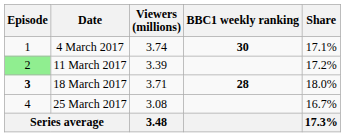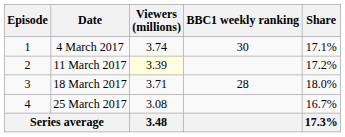(243, 46) bold -> (243, 46) normal
(27, 65) lightgreen background -> (27, 65) no background
(157, 65) no background -> (157, 65) lightyellow background
(27, 84) bold -> (27, 84) normal
(243, 84) bold -> (243, 84) normal
